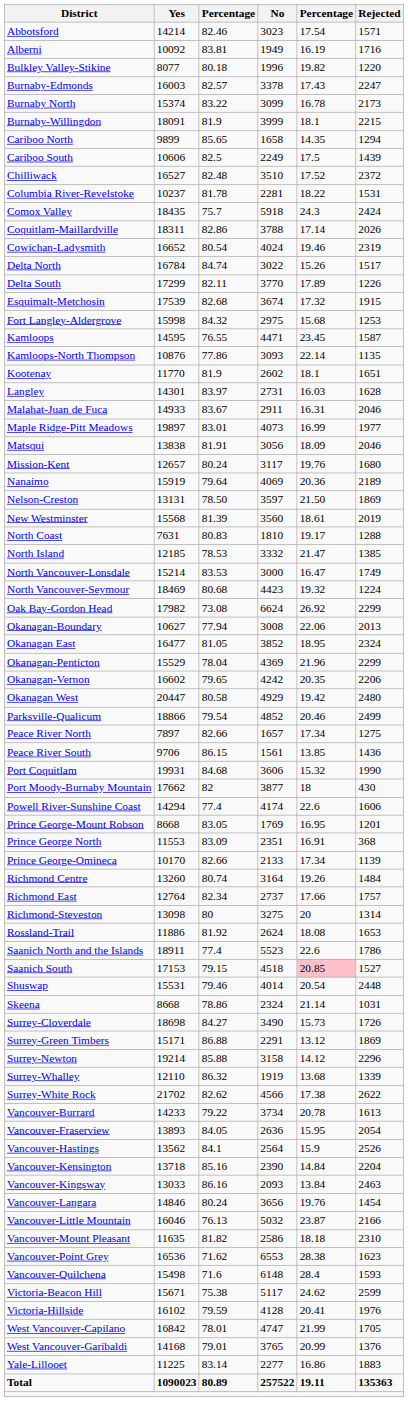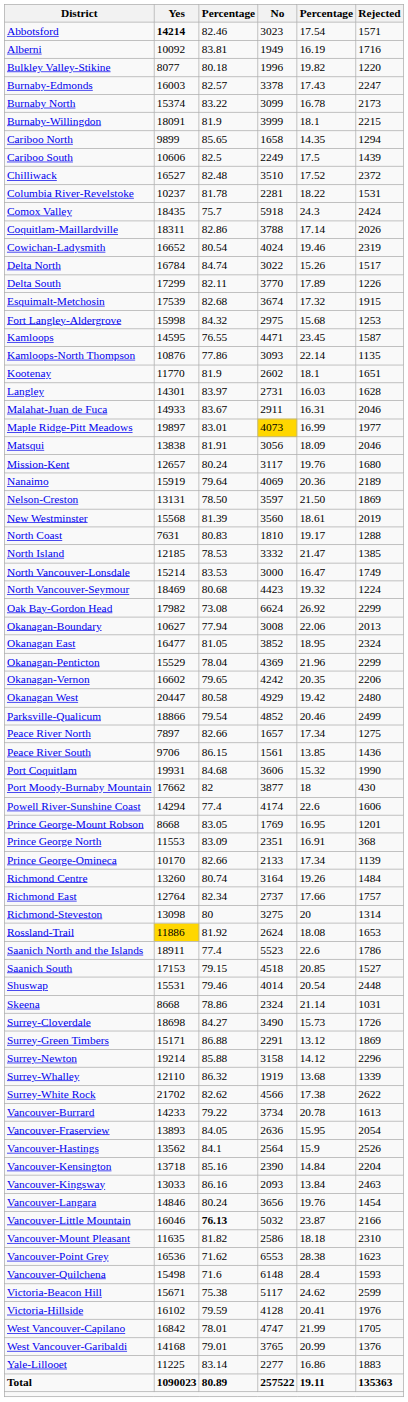(171, 31) normal -> (171, 31) bold
(272, 427) no background -> (272, 427) gold background
(171, 932) no background -> (171, 932) gold background
(312, 968) pink background -> (312, 968) no background
(215, 1220) normal -> (215, 1220) bold
